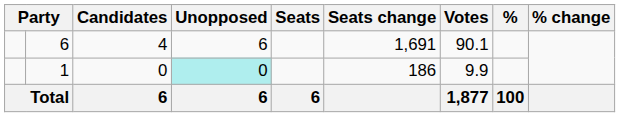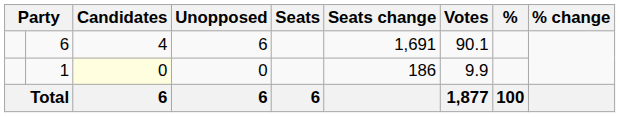(163, 71) no background -> (163, 71) lightyellow background
(263, 71) paleturquoise background -> (263, 71) no background
